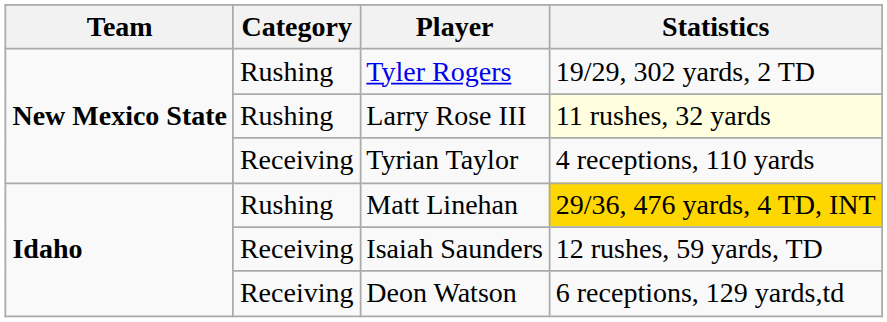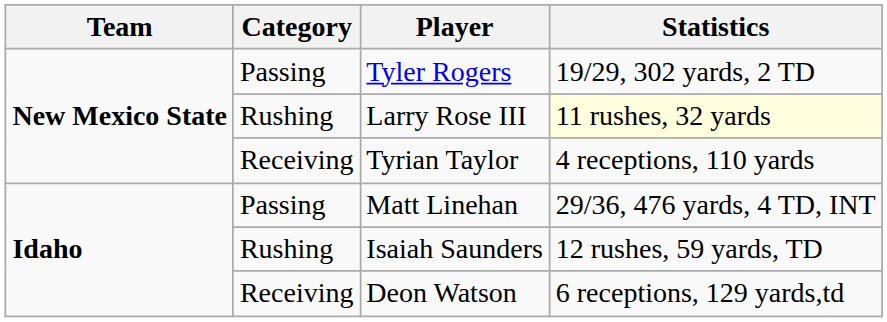(287, 71) Rushing -> (283, 71) Passing
(287, 204) Rushing -> (283, 204) Passing
(716, 204) gold background -> (716, 204) no background
(297, 248) Receiving -> (287, 248) Rushing
